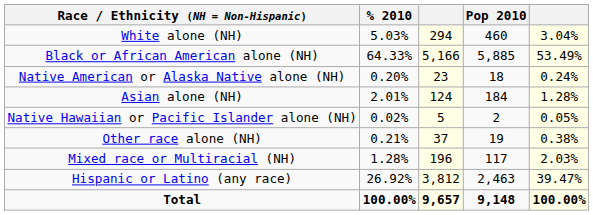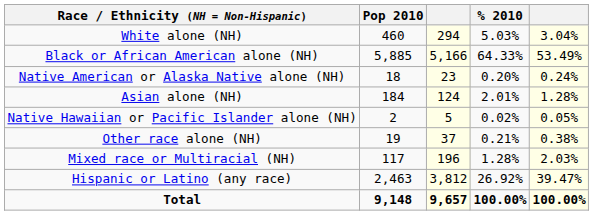columns swapped: (496, 15) <-> (389, 15)
